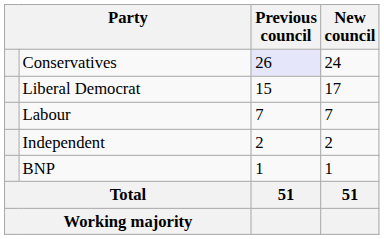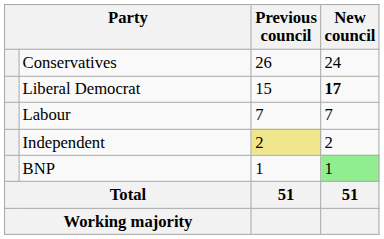(264, 62) lavender background -> (264, 62) no background
(333, 89) normal -> (333, 89) bold
(259, 141) no background -> (259, 141) khaki background
(329, 168) no background -> (329, 168) lightgreen background
